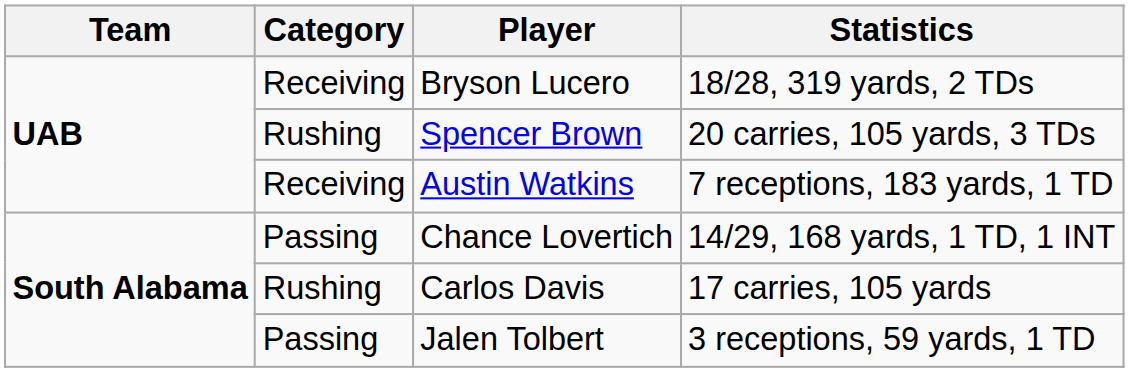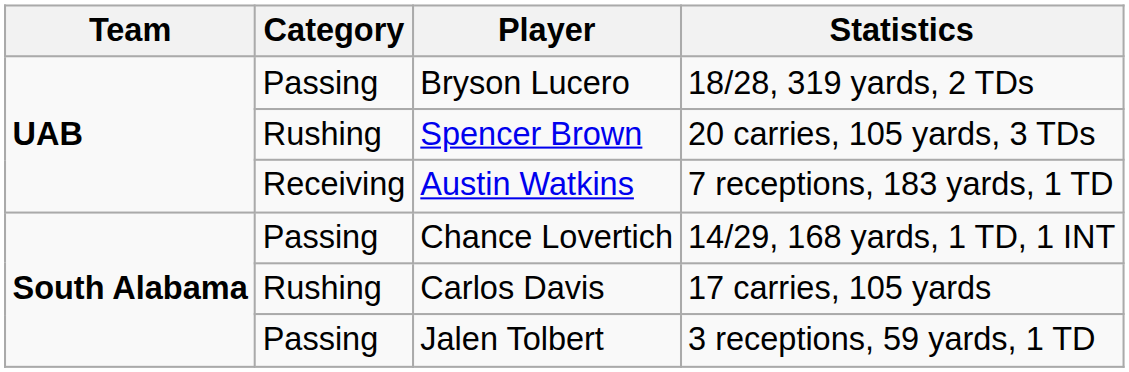(334, 82) Receiving -> (320, 82) Passing
